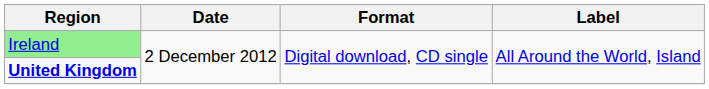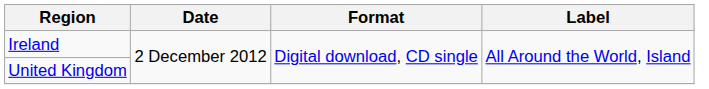(34, 44) lightgreen background -> (34, 44) no background
(73, 70) bold -> (68, 70) normal
